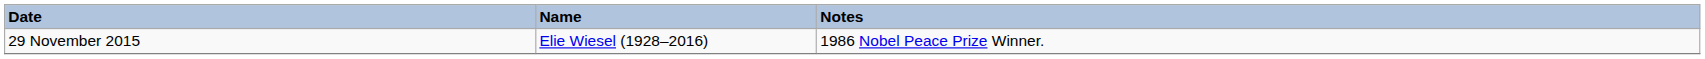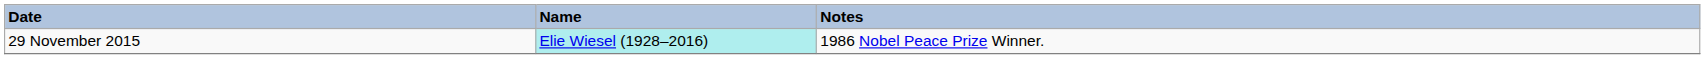(624, 41) no background -> (624, 41) paleturquoise background
